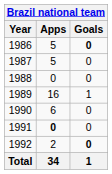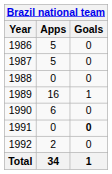(89, 45) bold -> (89, 45) normal
(53, 128) bold -> (53, 128) normal
(89, 128) normal -> (89, 128) bold
(89, 144) bold -> (89, 144) normal
